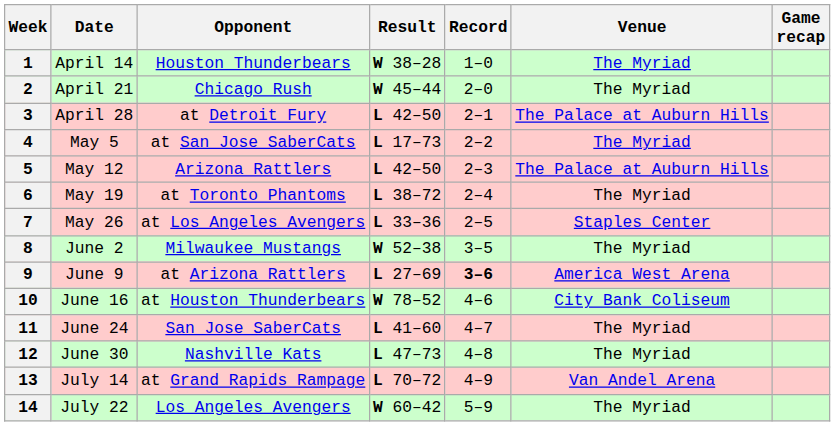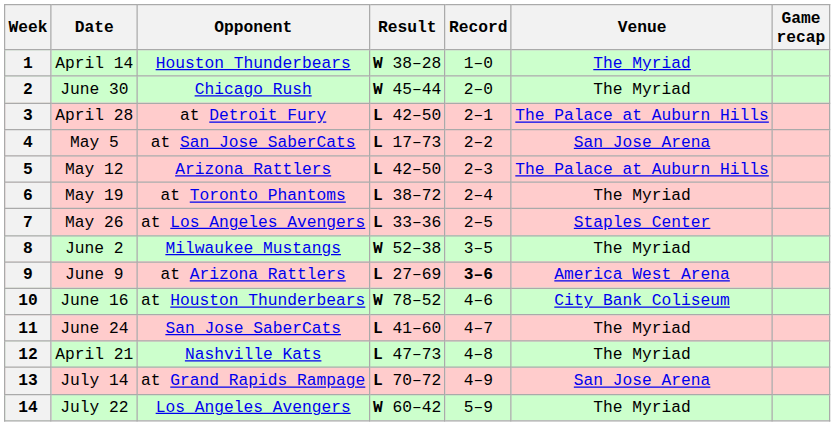(94, 90) April 21 -> (94, 90) June 30
(642, 143) The Myriad -> (642, 143) San Jose Arena
(94, 354) June 30 -> (94, 354) April 21
(642, 381) Van Andel Arena -> (642, 381) San Jose Arena
